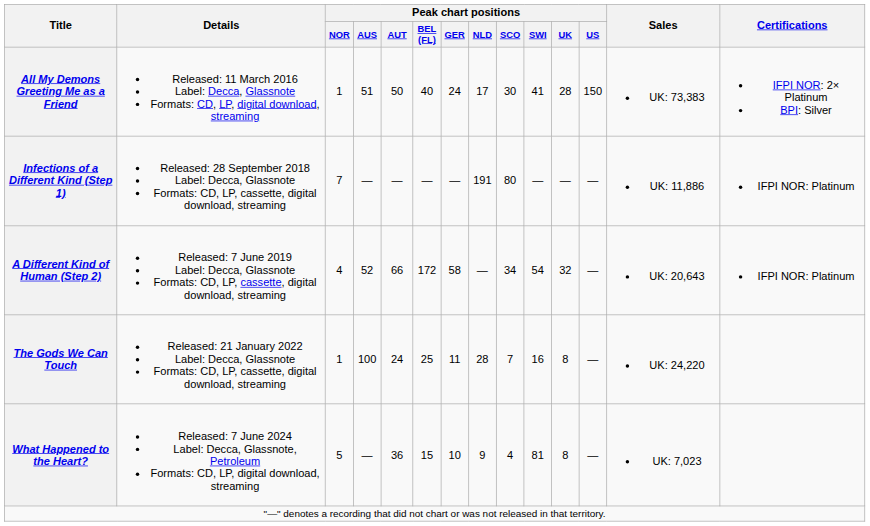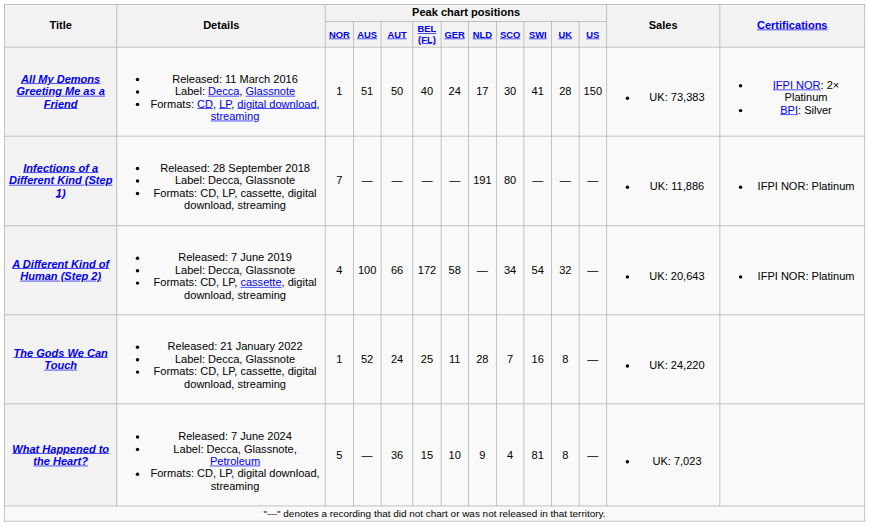(367, 270) 52 -> (367, 270) 100
(367, 359) 100 -> (367, 359) 52
